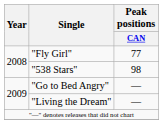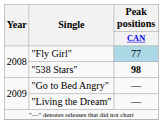(136, 53) no background -> (136, 53) lightblue background
(136, 69) normal -> (136, 69) bold
